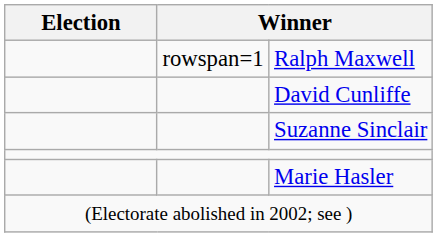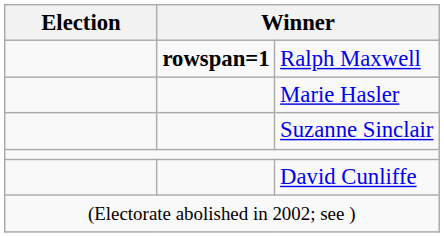(213, 58) normal -> (216, 58) bold
rows swapped: (334, 177) <-> (342, 94)
